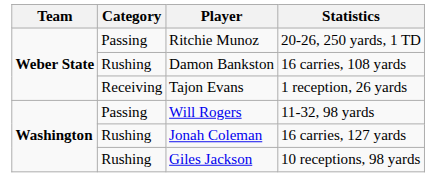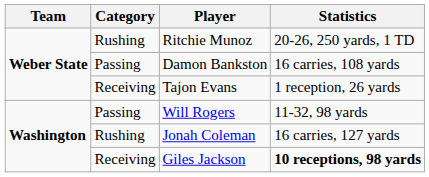(124, 40) Passing -> (120, 40) Rushing
(126, 64) Rushing -> (117, 64) Passing
(126, 159) Rushing -> (125, 159) Receiving
(351, 159) normal -> (348, 159) bold
